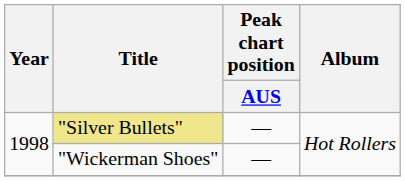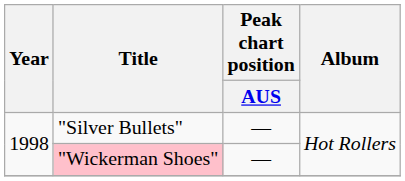(120, 127) khaki background -> (120, 127) no background
(138, 159) no background -> (138, 159) pink background
